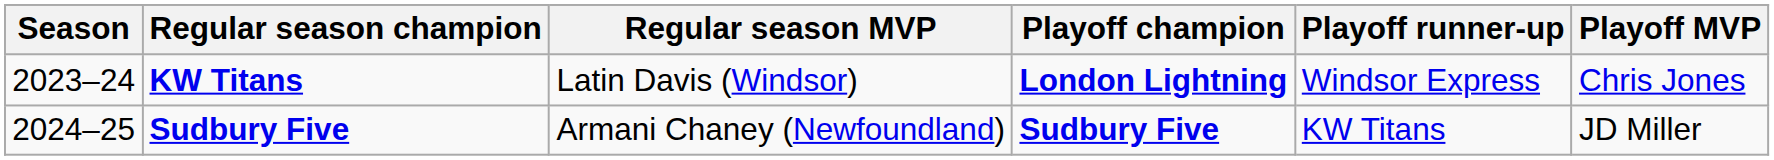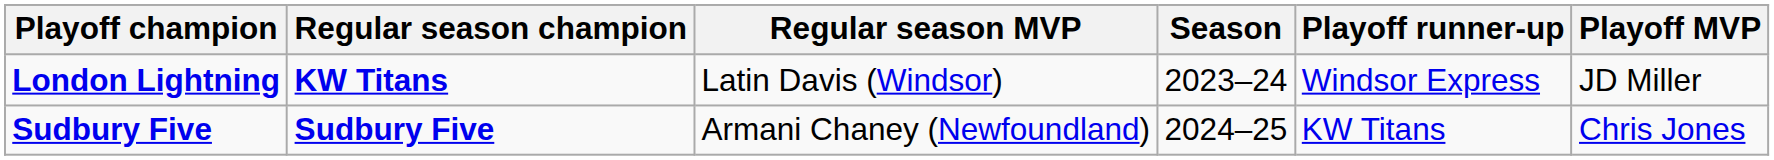columns swapped: (74, 29) <-> (1153, 29)
(1662, 79) Chris Jones -> (1640, 79) JD Miller
(1640, 129) JD Miller -> (1662, 129) Chris Jones
